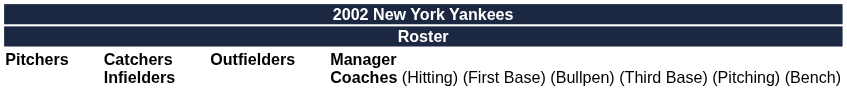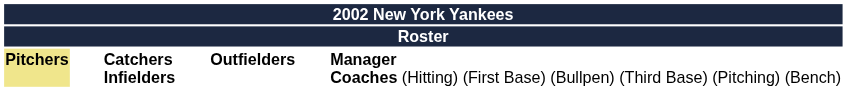(37, 59) no background -> (37, 59) khaki background
